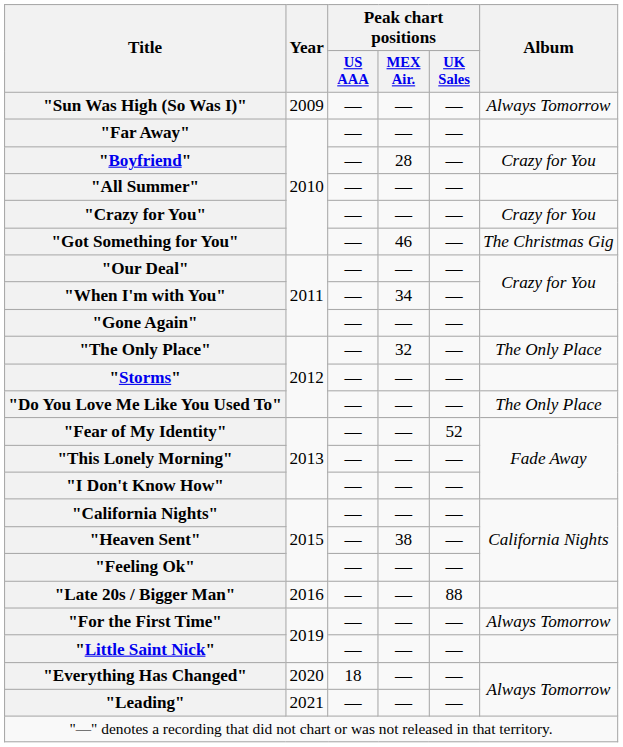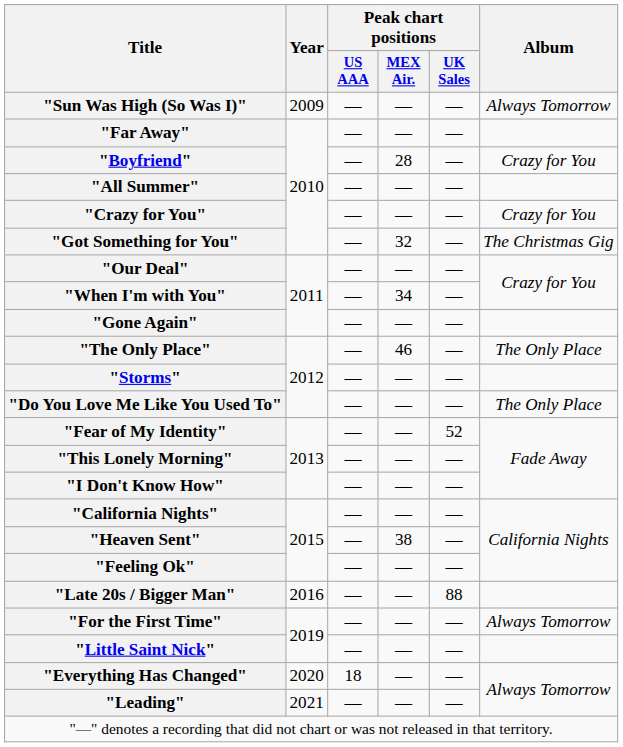(404, 241) 46 -> (404, 241) 32
(404, 349) 32 -> (404, 349) 46
